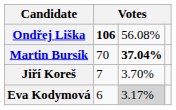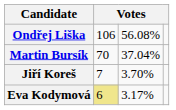(106, 34) bold -> (106, 34) normal
(142, 54) bold -> (141, 54) normal
(100, 94) no background -> (100, 94) khaki background
(137, 94) lightgrey background -> (137, 94) no background
